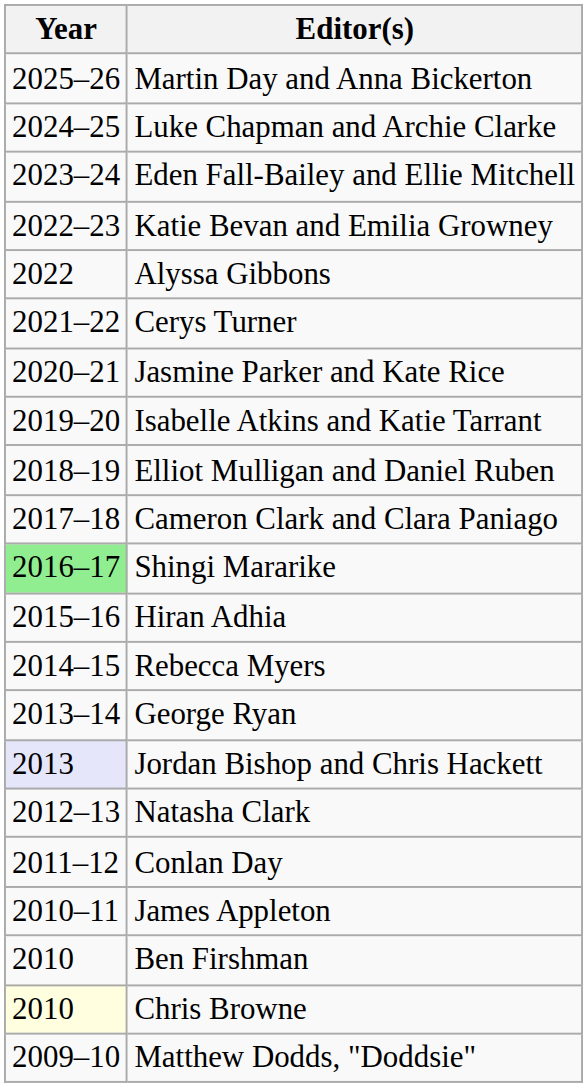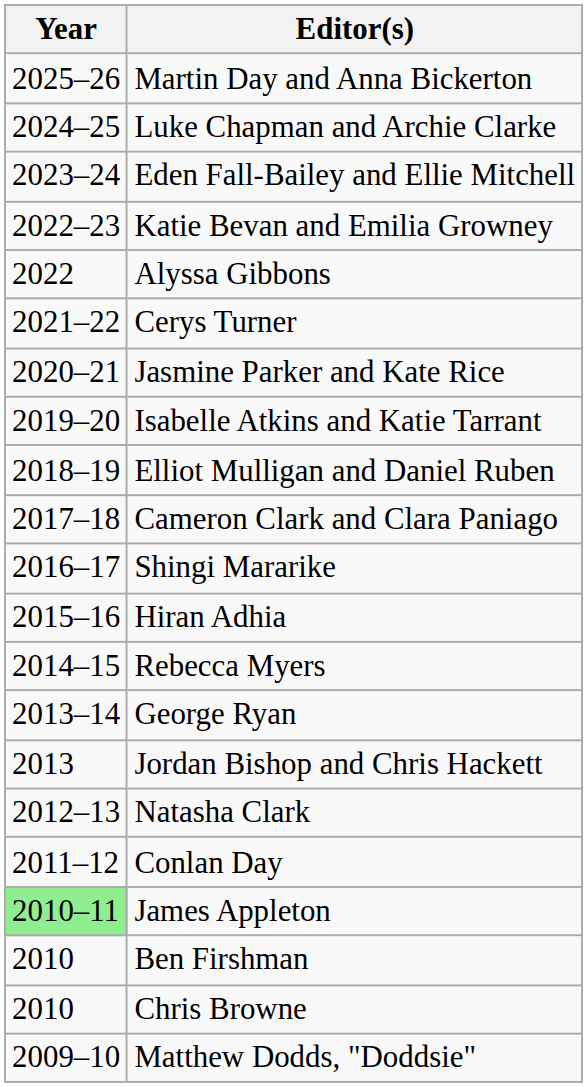(66, 567) lightgreen background -> (66, 567) no background
(43, 763) lavender background -> (43, 763) no background
(66, 910) no background -> (66, 910) lightgreen background
(43, 1008) lightyellow background -> (43, 1008) no background
